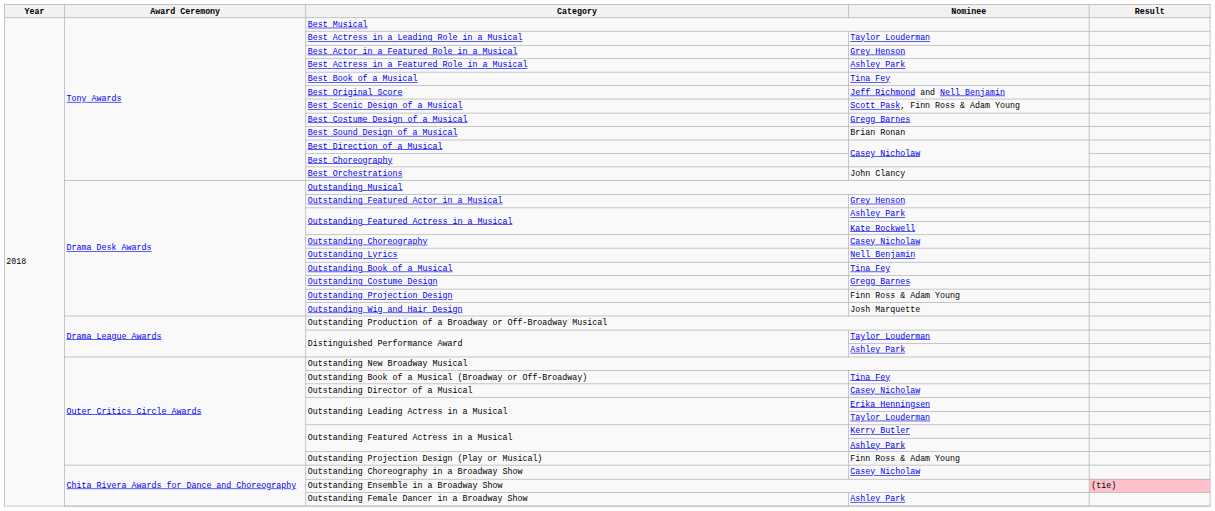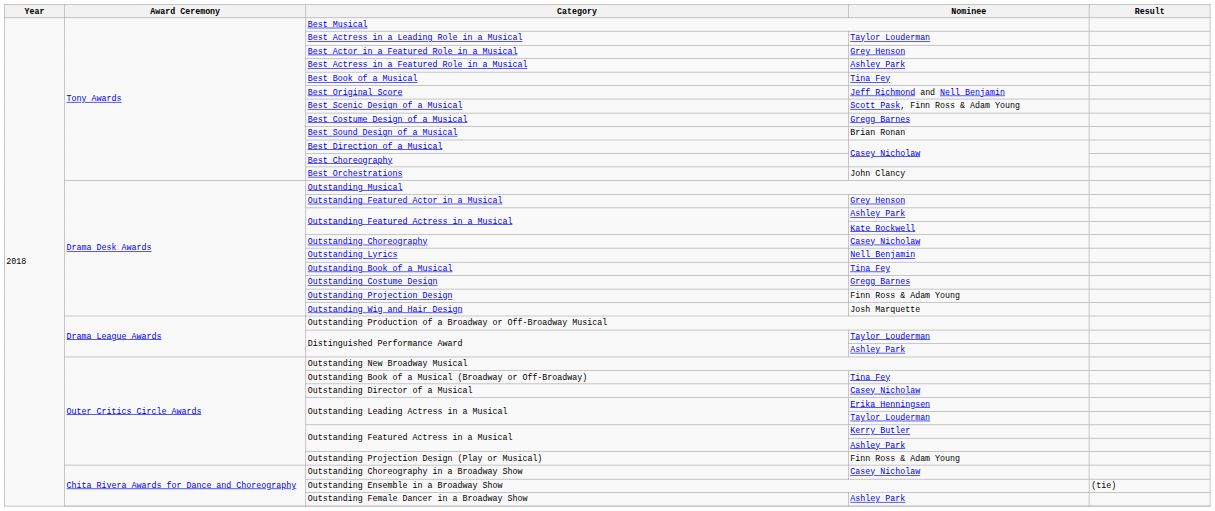(1104, 486) pink background -> (1104, 486) no background
